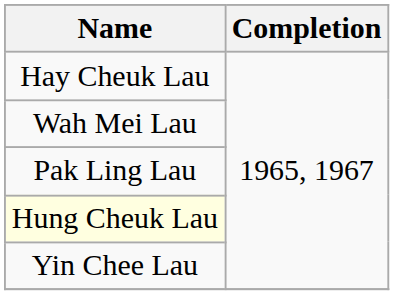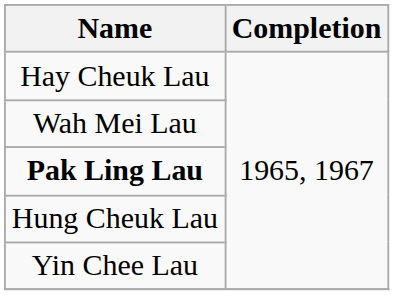(115, 170) normal -> (115, 170) bold
(115, 218) lightyellow background -> (115, 218) no background
